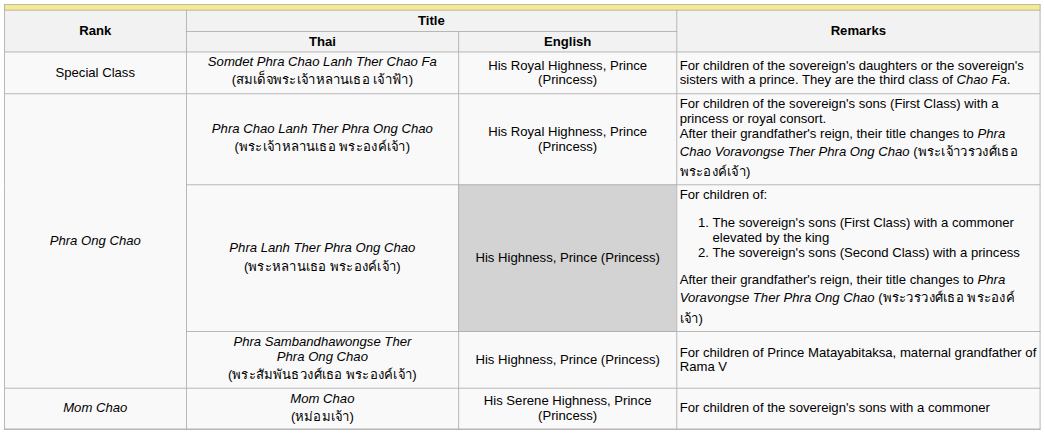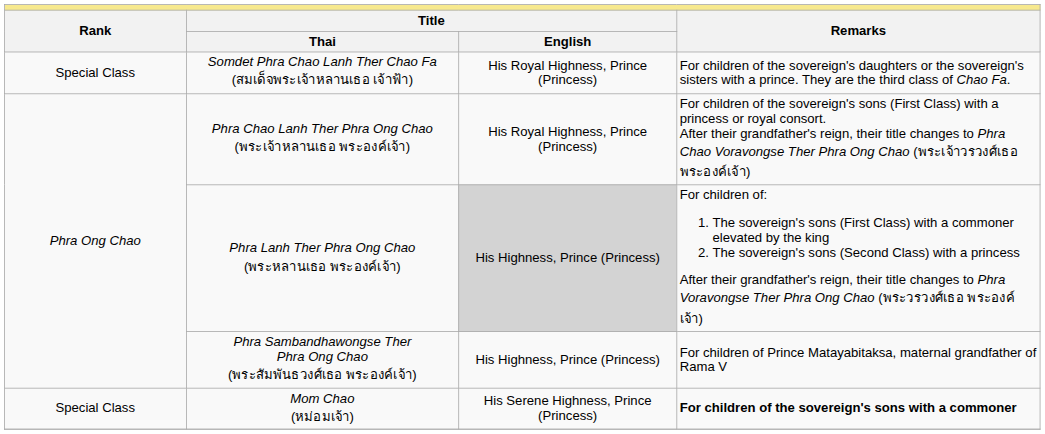(95, 408) Mom Chao -> (95, 408) Special Class
(835, 408) normal -> (848, 408) bold
